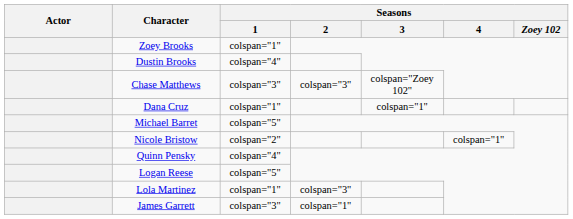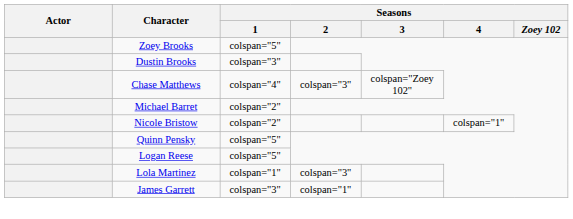(255, 45) colspan="1" -> (255, 45) colspan="5"
(255, 62) colspan="4" -> (255, 62) colspan="3"
(255, 84) colspan="3" -> (255, 84) colspan="4"
- row: (166, 106)
(255, 123) colspan="5" -> (255, 106) colspan="2"
(255, 156) colspan="4" -> (255, 139) colspan="5"
